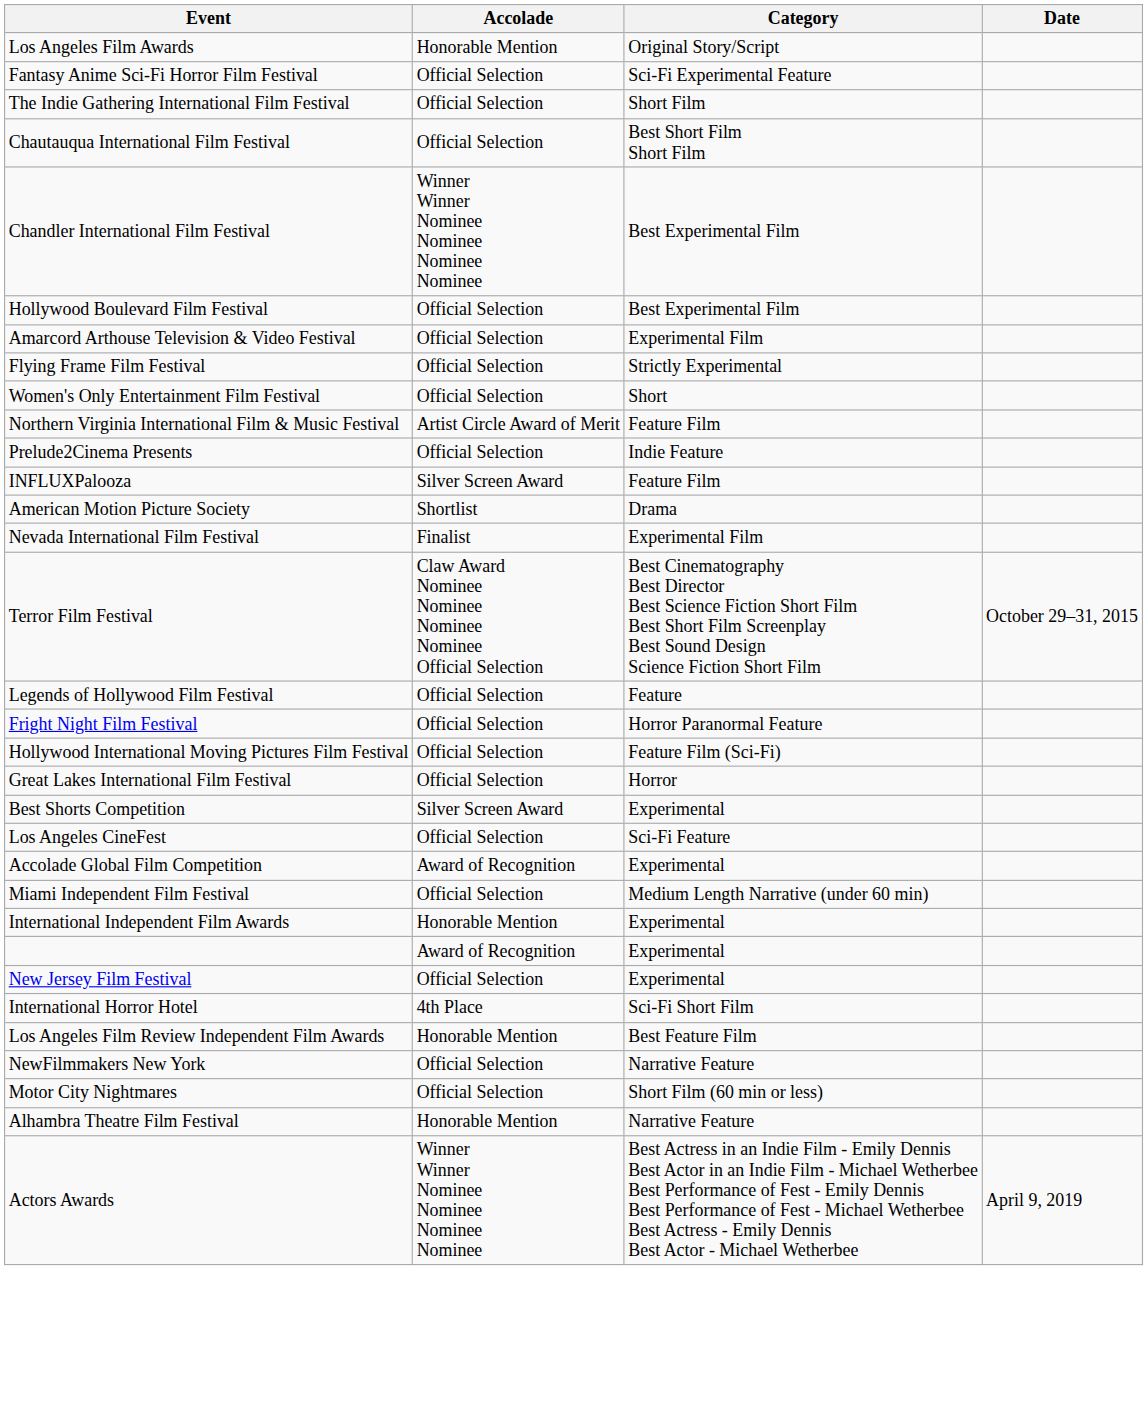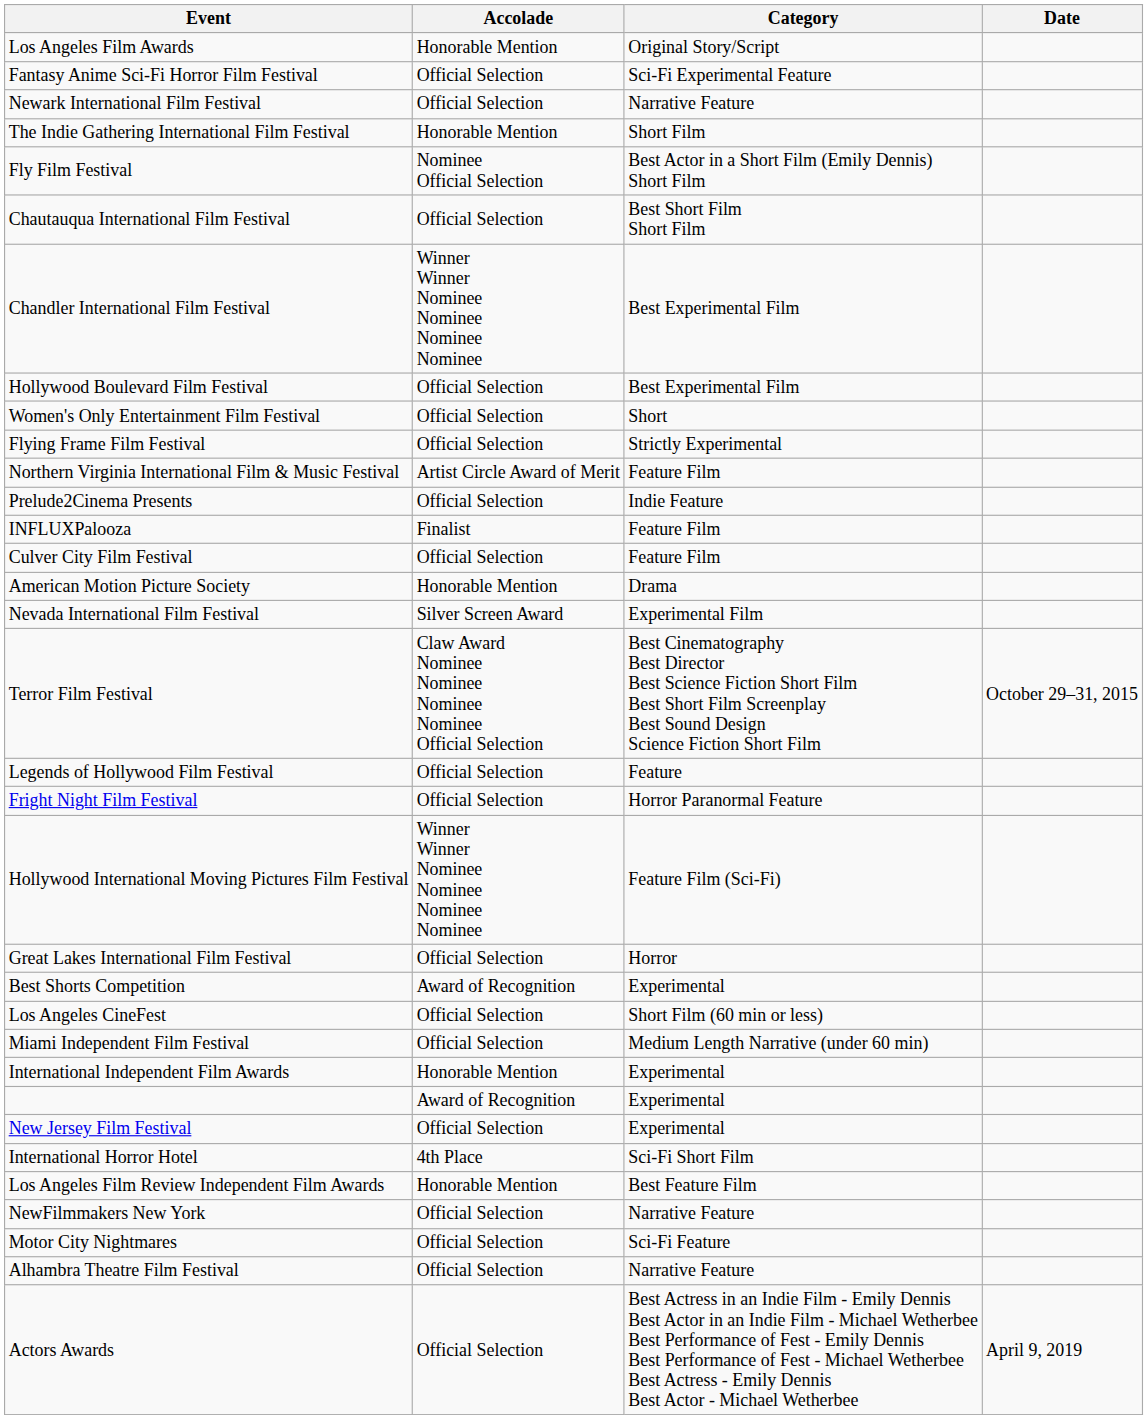+ row: (135, 103)
(480, 103) Official Selection -> (487, 132) Honorable Mention
+ row: (70, 170)
- row: (182, 338)
rows swapped: (107, 367) <-> (164, 395)
(490, 480) Silver Screen Award -> (444, 529) Finalist
+ row: (101, 557)
(447, 509) Shortlist -> (487, 586) Honorable Mention
(444, 537) Finalist -> (490, 614) Silver Screen Award
(480, 752) Official Selection -> (449, 879) Winner Winner Nominee Nominee Nominee Nominee
(490, 808) Silver Screen Award -> (496, 986) Award of Recognition
(679, 837) Sci-Fi Feature -> (726, 1015) Short Film (60 min or less)
- row: (135, 865)
(726, 1093) Short Film (60 min or less) -> (679, 1242) Sci-Fi Feature
(487, 1121) Honorable Mention -> (480, 1270) Official Selection
(449, 1200) Winner Winner Nominee Nominee Nominee Nominee -> (480, 1349) Official Selection
